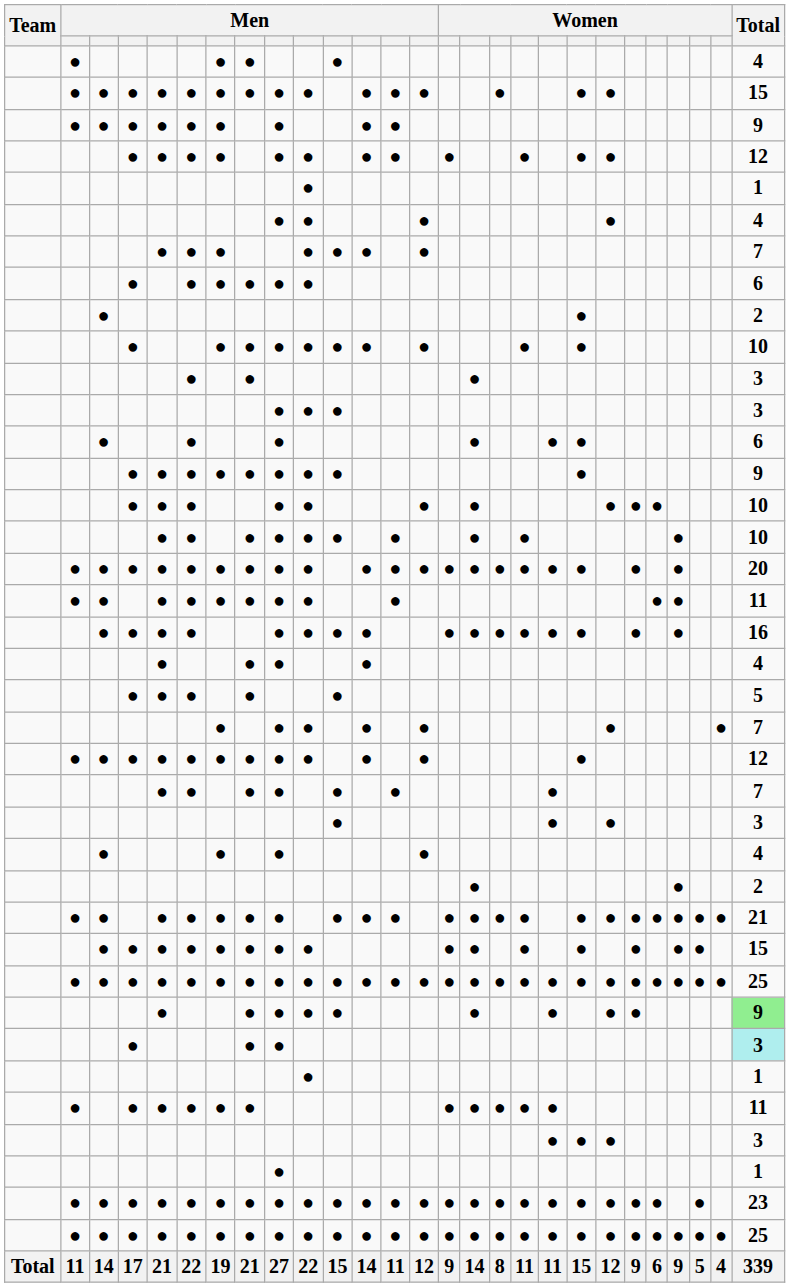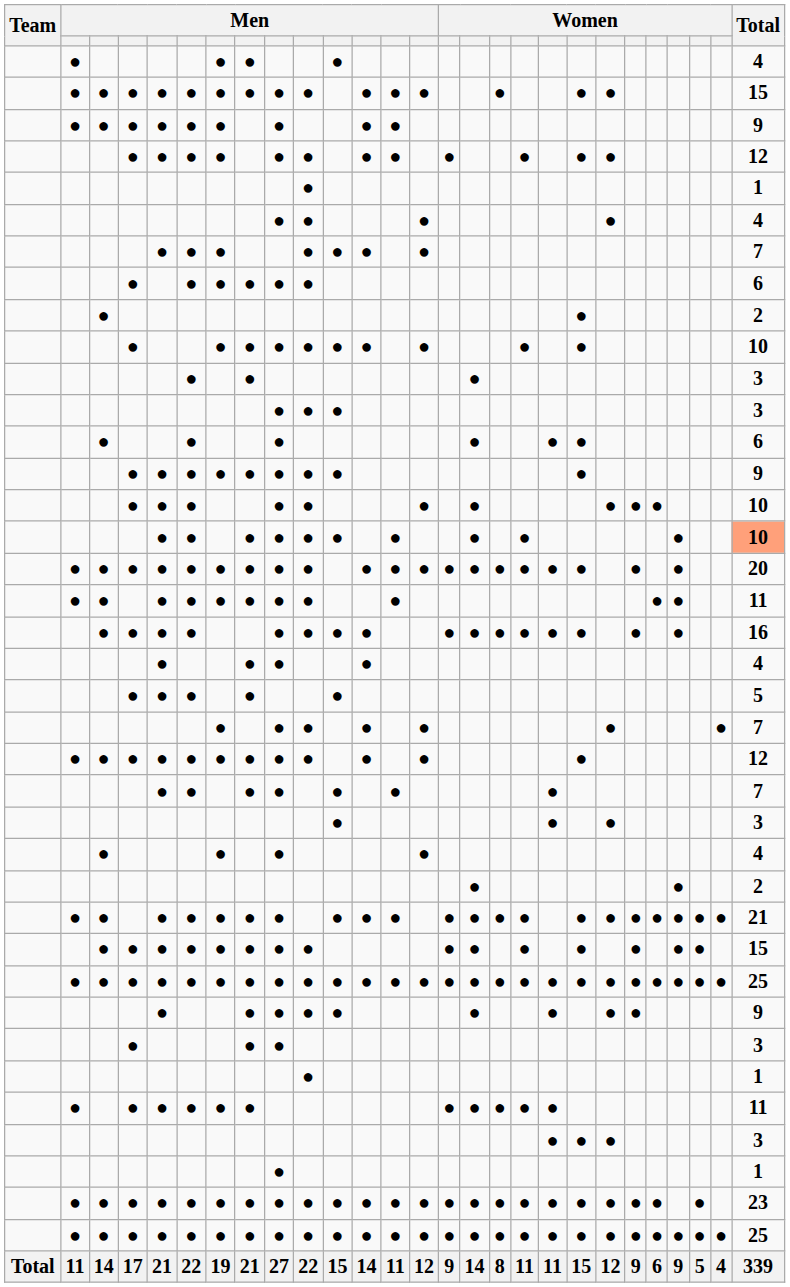(758, 537) no background -> (758, 537) lightsalmon background
(758, 1012) lightgreen background -> (758, 1012) no background
(758, 1044) paleturquoise background -> (758, 1044) no background
